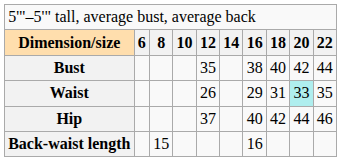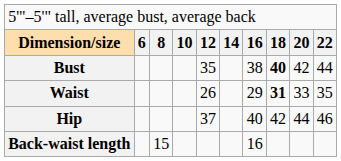(278, 67) normal -> (278, 67) bold
(278, 93) normal -> (278, 93) bold
(301, 93) paleturquoise background -> (301, 93) no background
